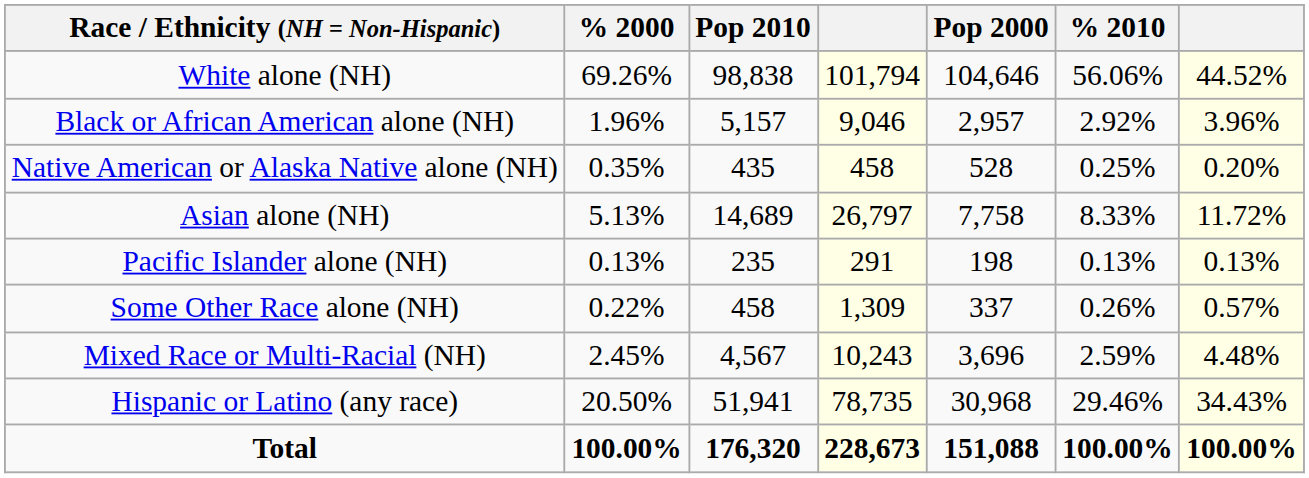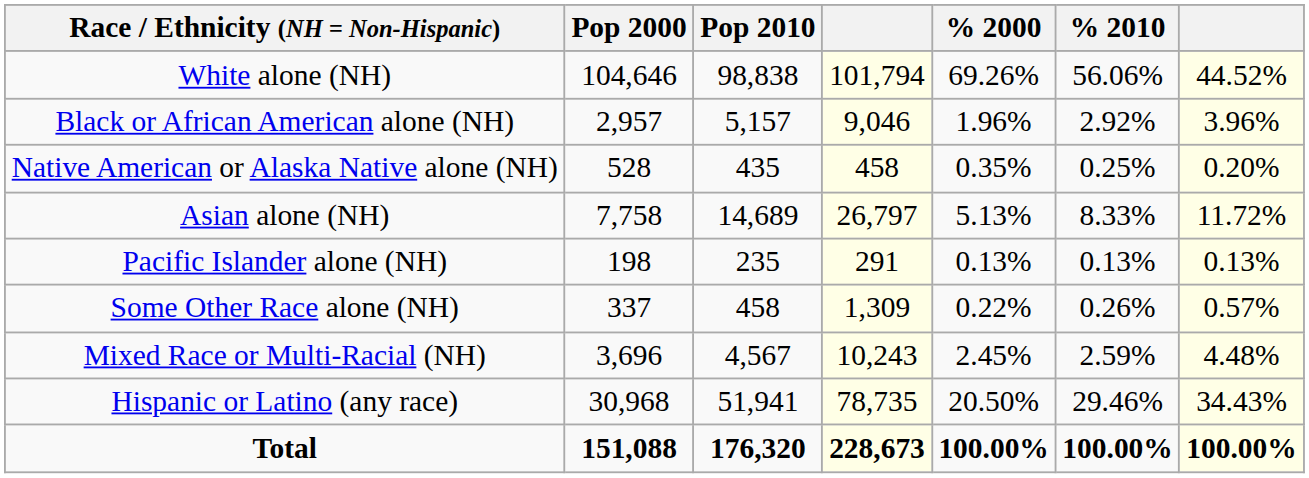columns swapped: (991, 27) <-> (627, 27)
